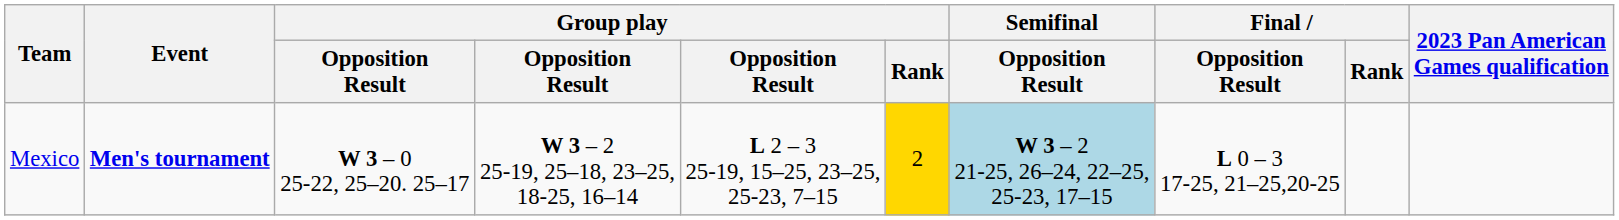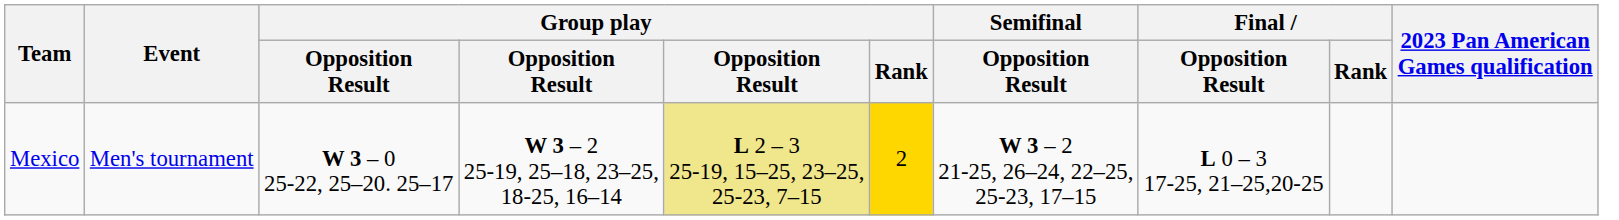(180, 158) bold -> (172, 158) normal
(783, 171) no background -> (767, 171) khaki background
(1052, 171) lightblue background -> (1036, 171) no background
